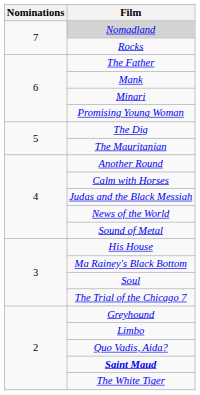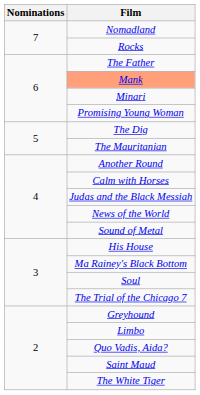(131, 29) lightgrey background -> (131, 29) no background
(131, 79) no background -> (131, 79) lightsalmon background
(131, 364) bold -> (131, 364) normal
